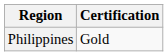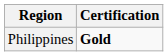(95, 39) normal -> (95, 39) bold
